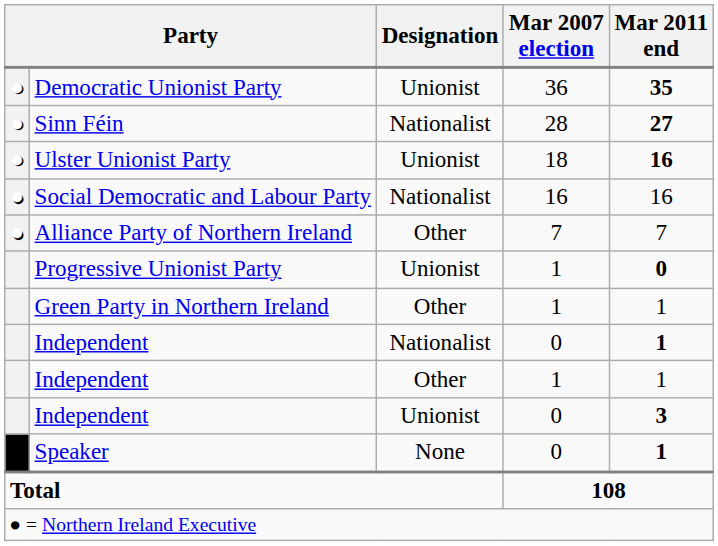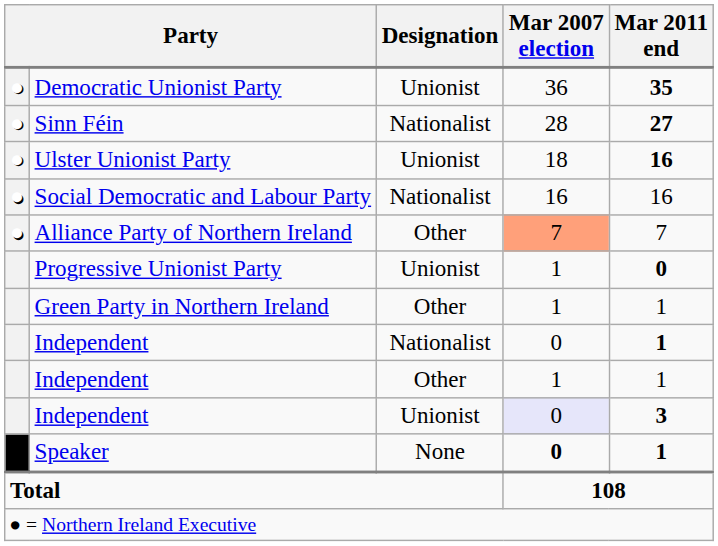(556, 232) no background -> (556, 232) lightsalmon background
(556, 415) no background -> (556, 415) lavender background
(556, 452) normal -> (556, 452) bold
